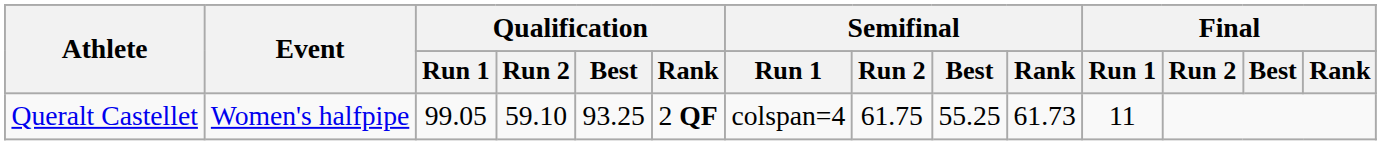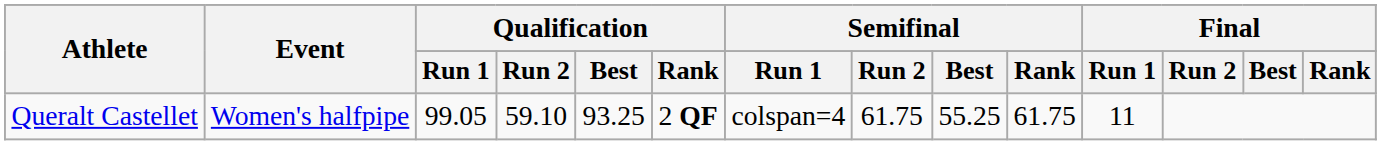(1045, 116) 61.73 -> (1045, 116) 61.75
